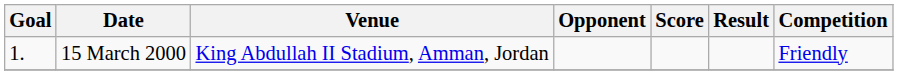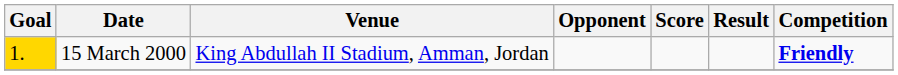(17, 53) no background -> (17, 53) gold background
(813, 53) normal -> (816, 53) bold
